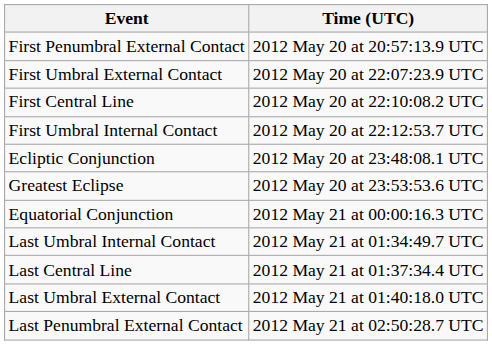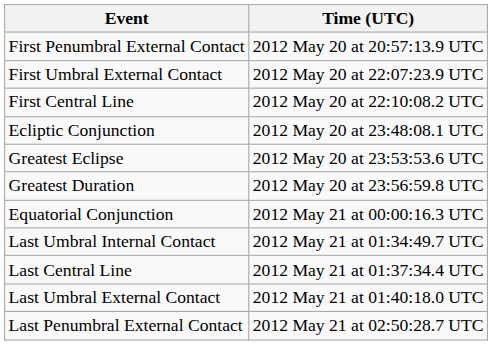- row: (113, 130)
+ row: (71, 185)
